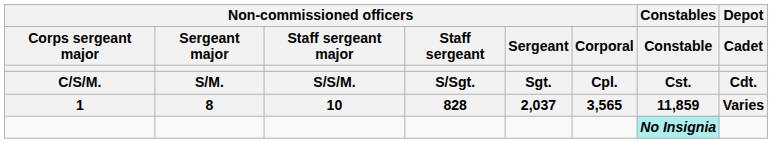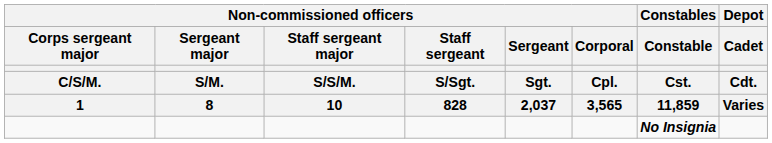(678, 127) paleturquoise background -> (678, 127) no background
